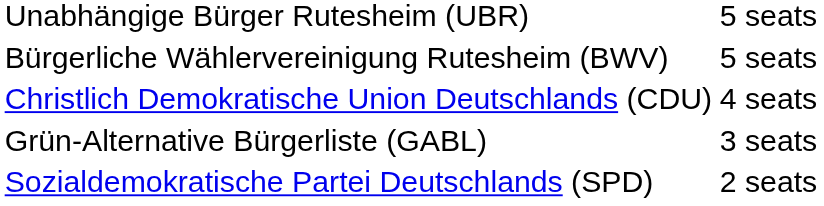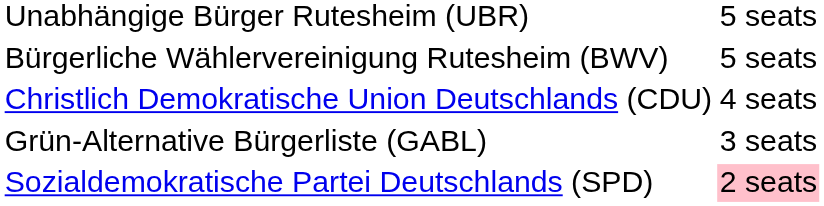(768, 182) no background -> (768, 182) pink background
